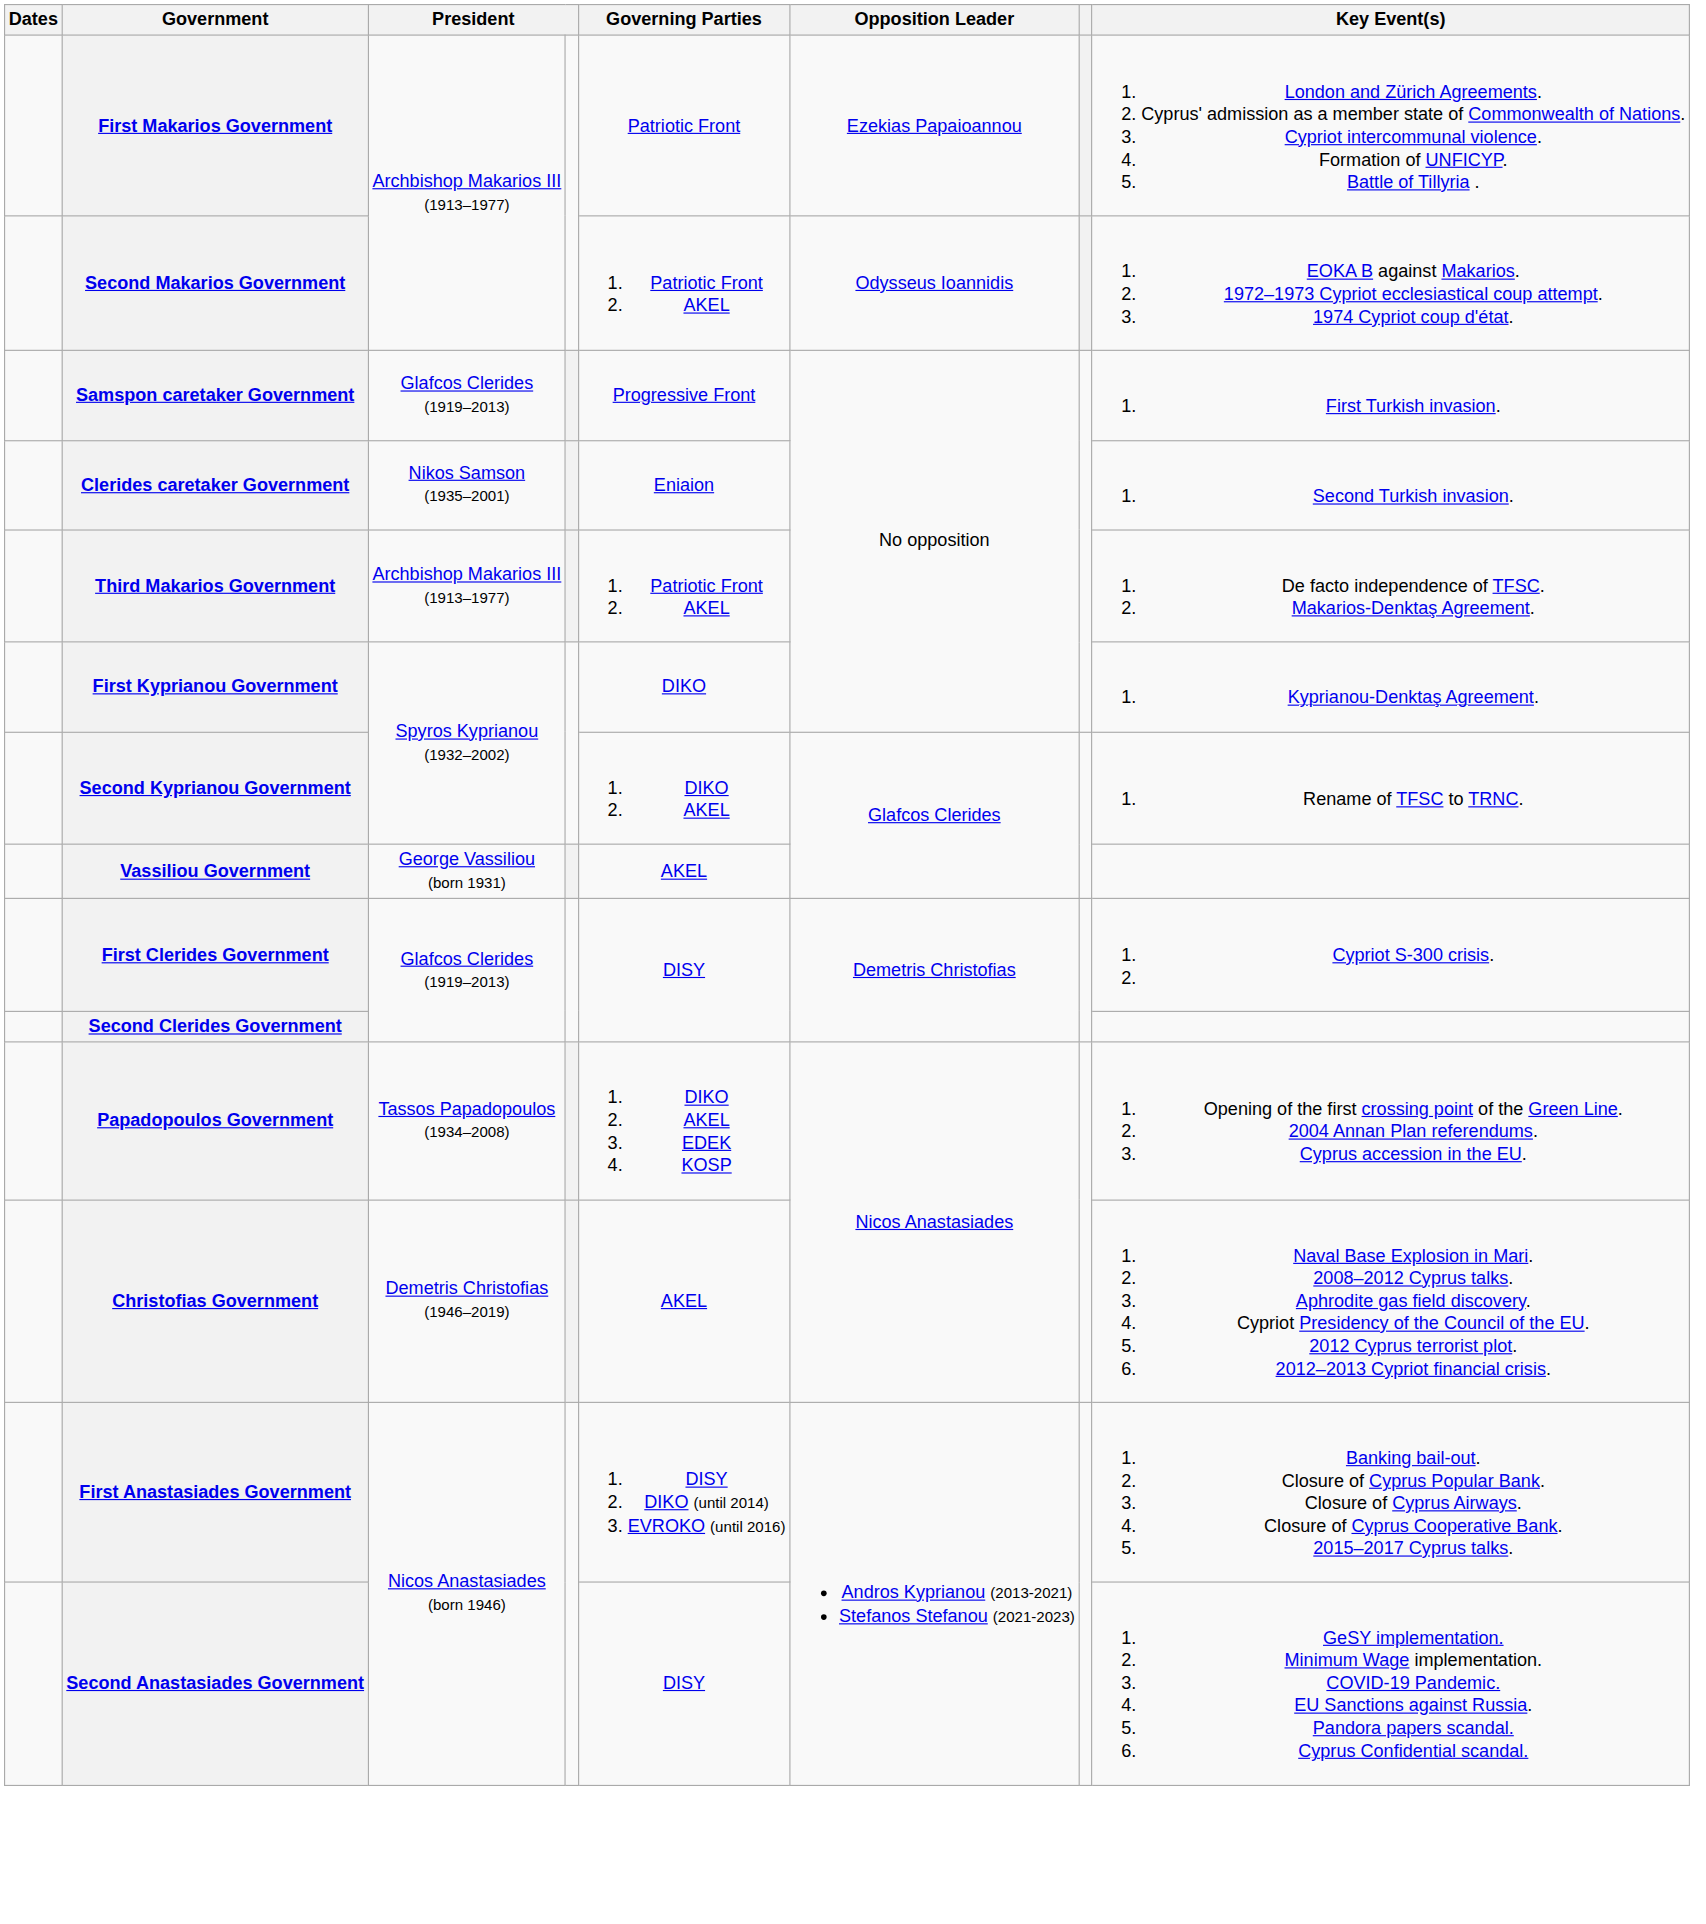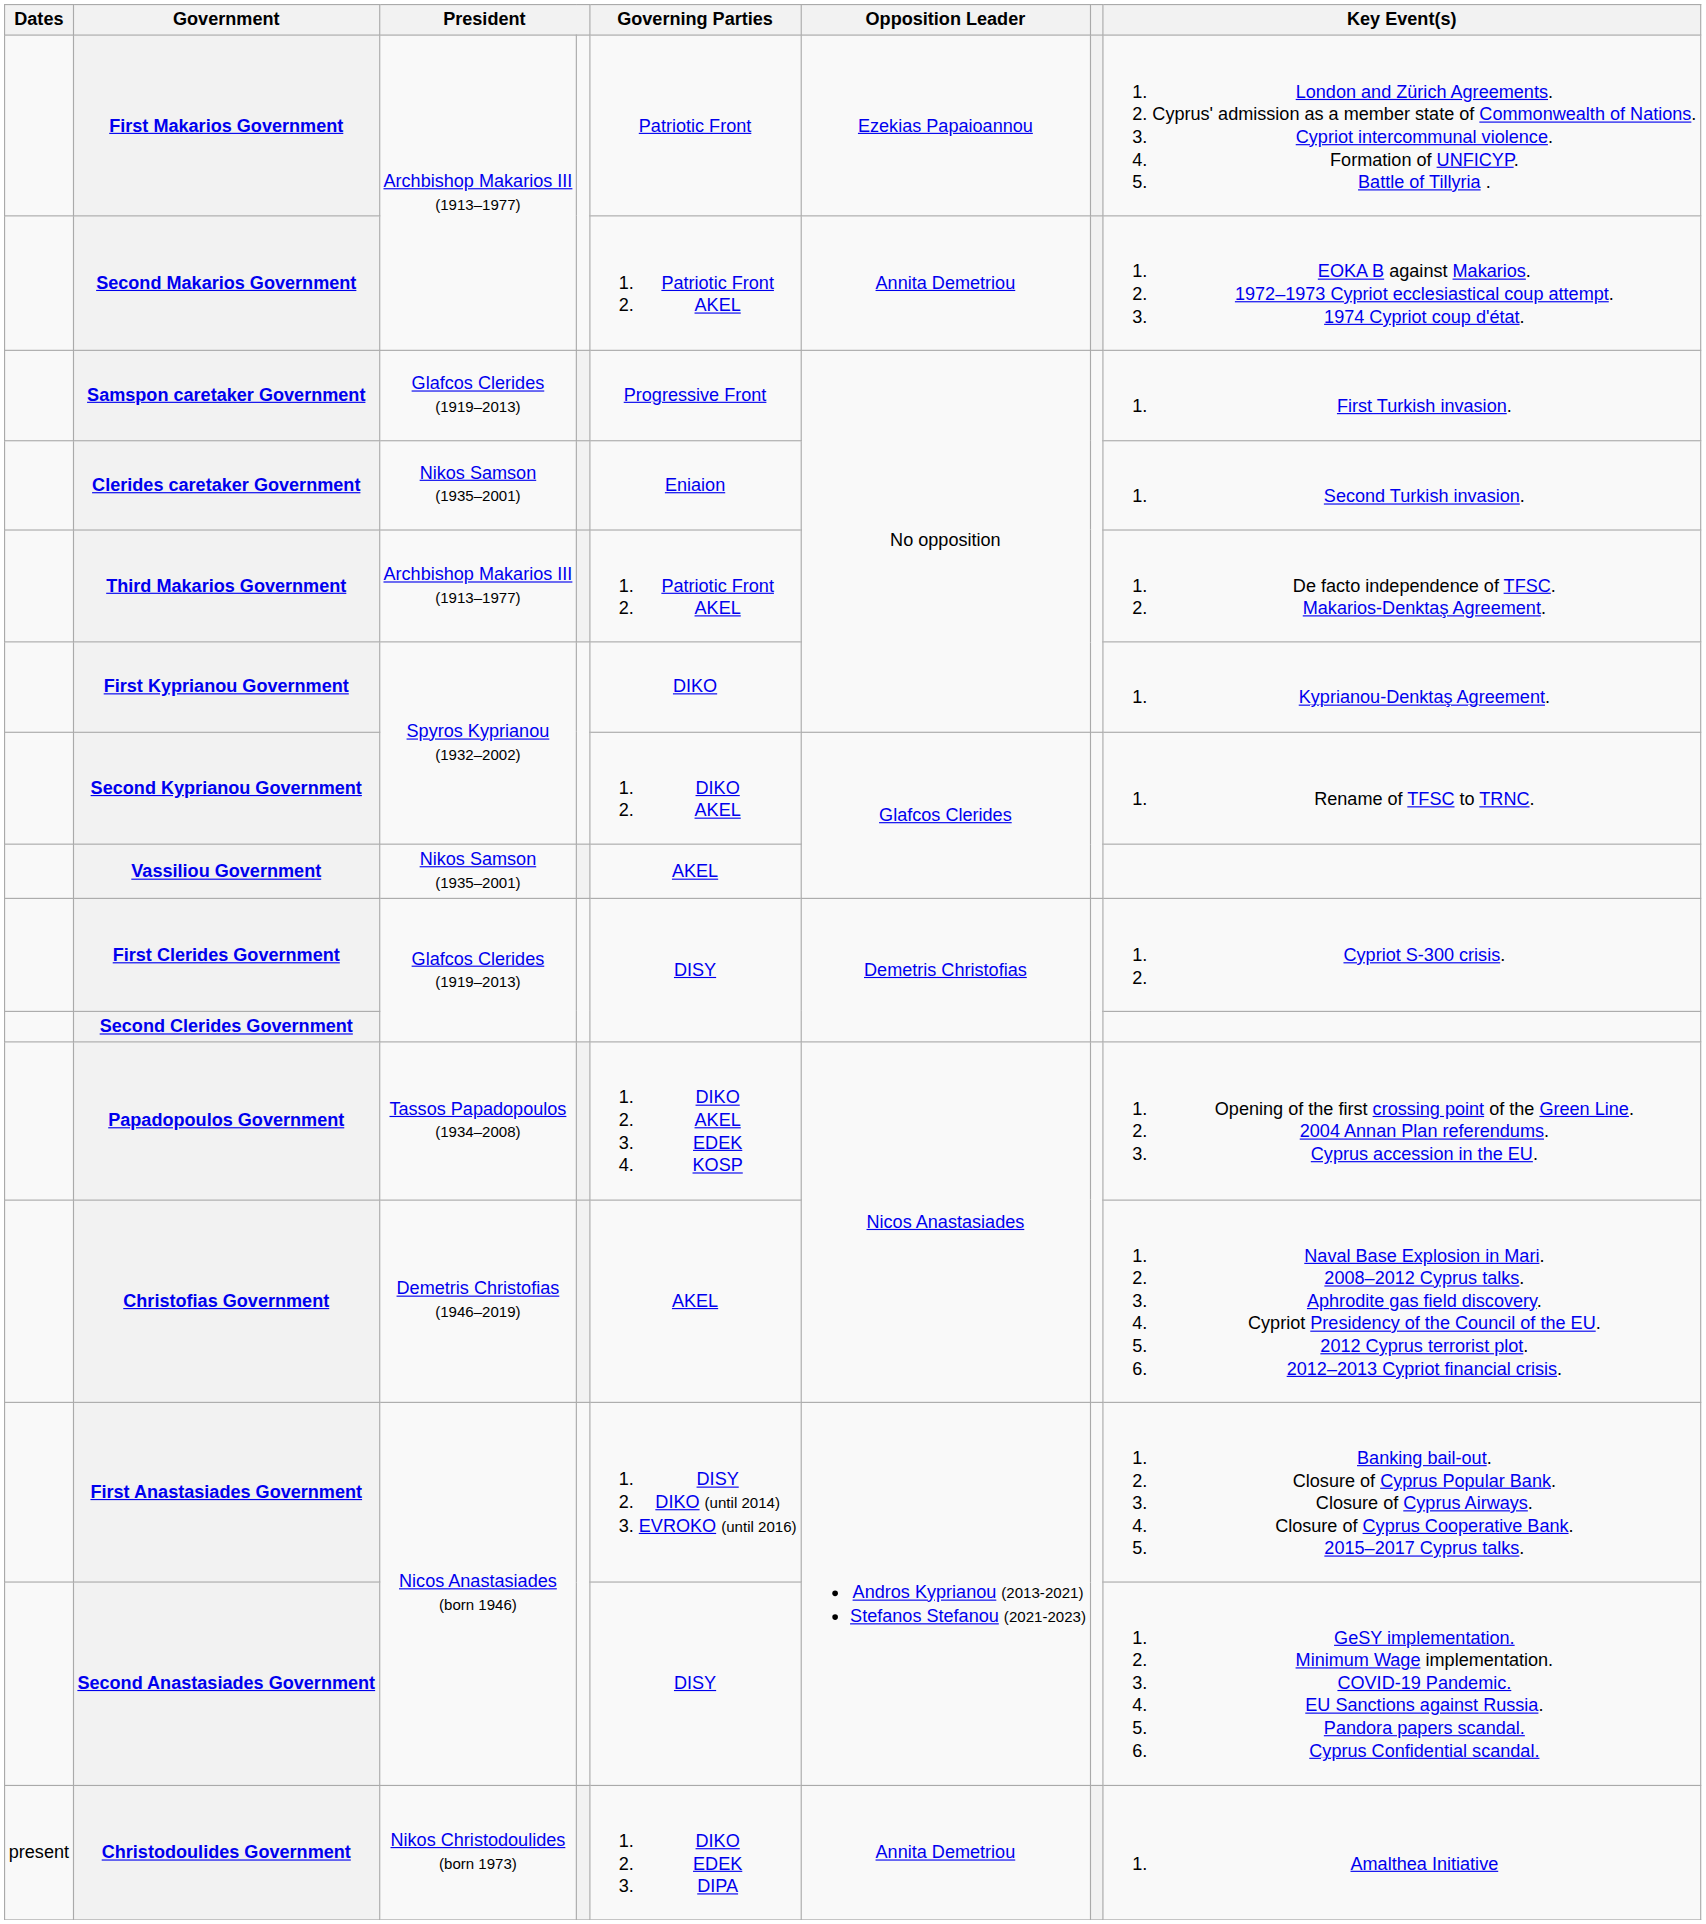(934, 282) Odysseus Ioannidis -> (945, 282) Annita Demetriou
(467, 870) George Vassiliou (born 1931) -> (478, 870) Nikos Samson (1935–2001)
+ row: (226, 1852)
